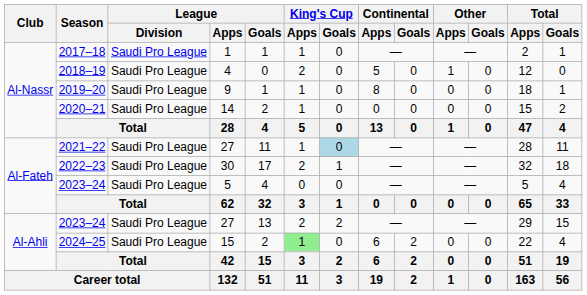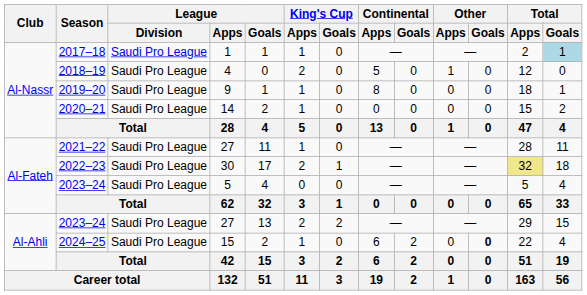(562, 52) no background -> (562, 52) lightblue background
(339, 147) lightblue background -> (339, 147) no background
(525, 166) no background -> (525, 166) khaki background
(302, 242) lightgreen background -> (302, 242) no background
(488, 242) normal -> (488, 242) bold
